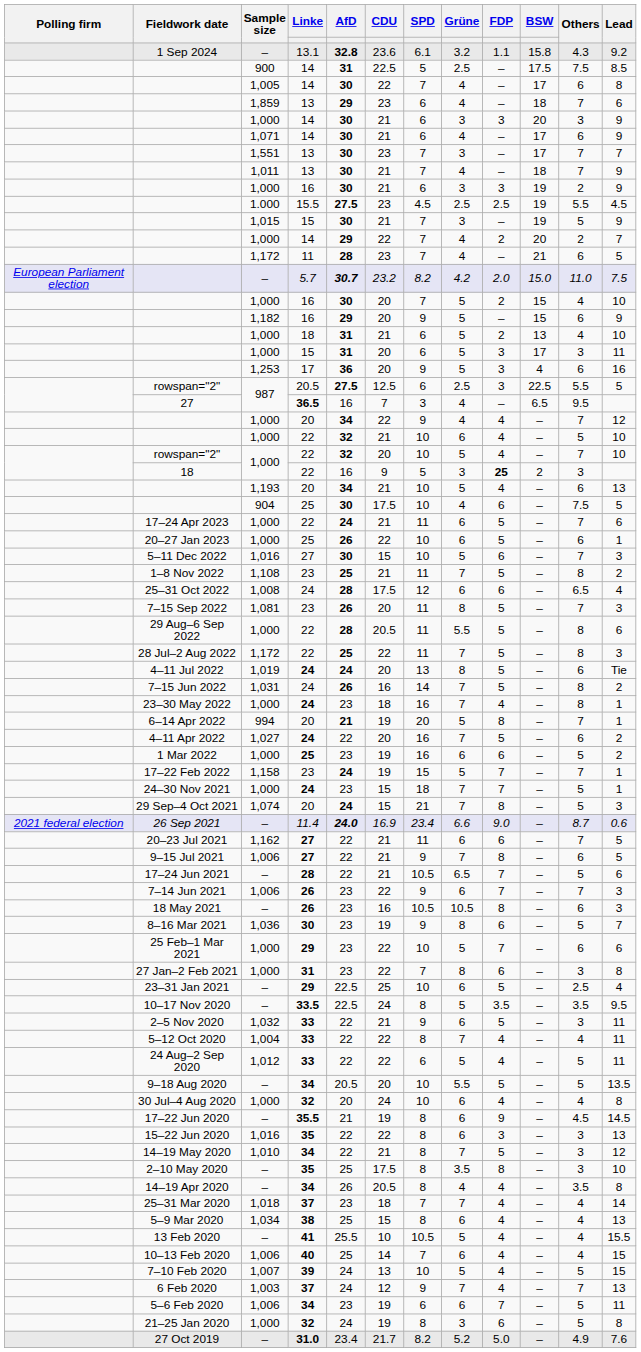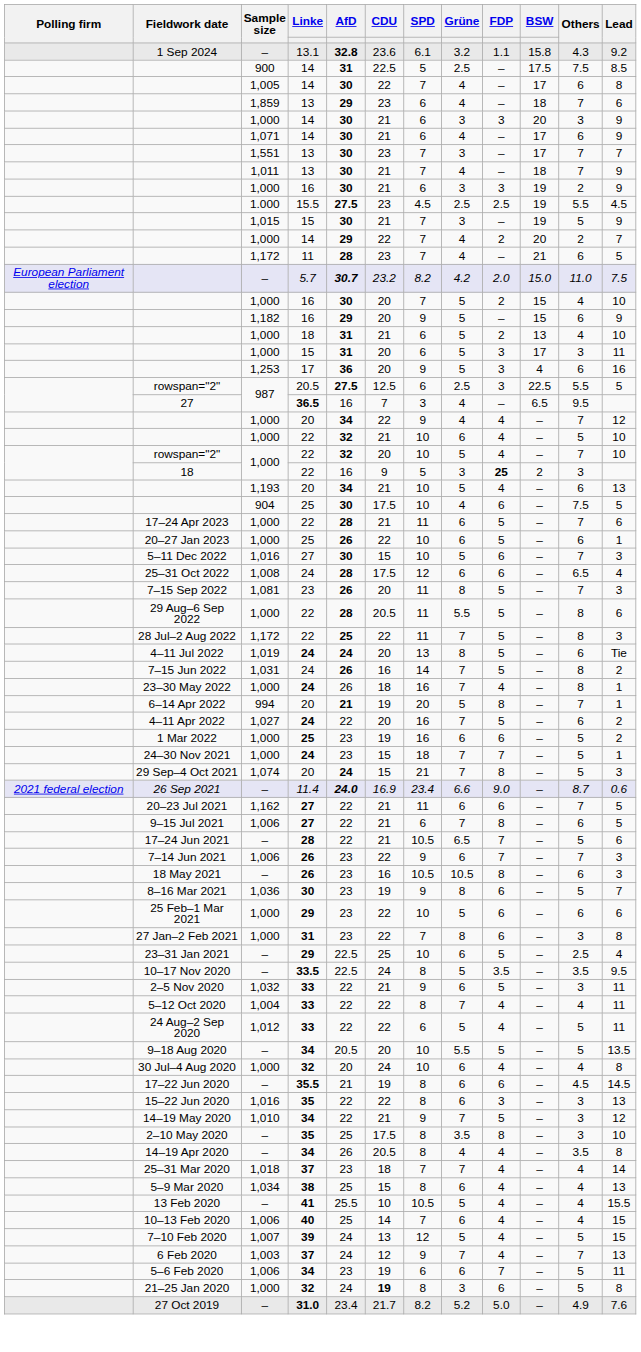(346, 523) 24 -> (346, 523) 28
- row: (187, 574)
(346, 704) 23 -> (346, 687) 26
- row: (187, 772)
(423, 857) 9 -> (423, 823) 6
(501, 948) 7 -> (501, 914) 6
(501, 1118) 9 -> (501, 1084) 6
(423, 1152) 8 -> (423, 1118) 9
(423, 1272) 10 -> (423, 1238) 12
(384, 1323) normal -> (384, 1289) bold
